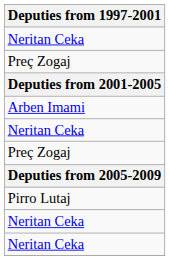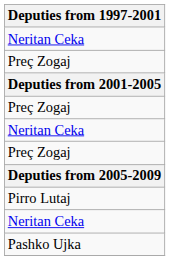(46, 107) Arben Imami -> (39, 107) Preç Zogaj
(46, 244) Neritan Ceka -> (44, 244) Pashko Ujka
